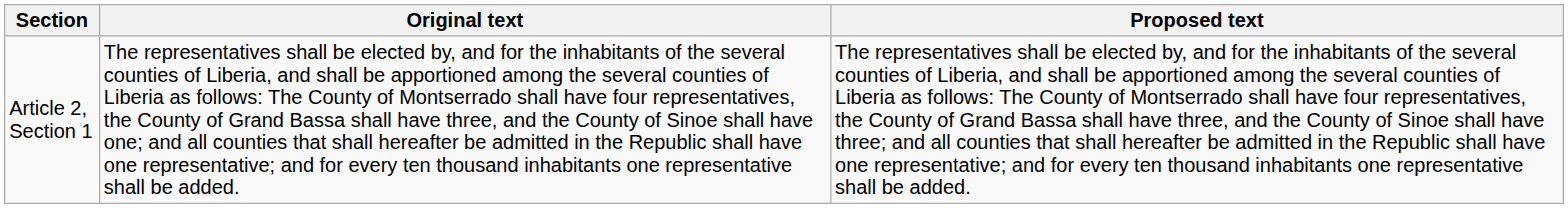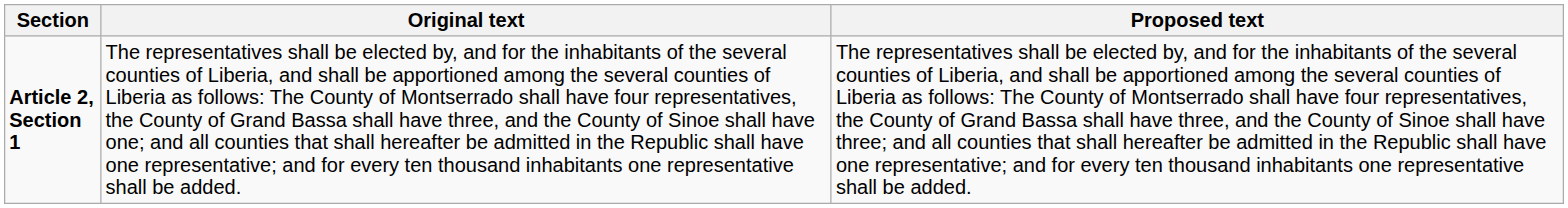(51, 119) normal -> (51, 119) bold
